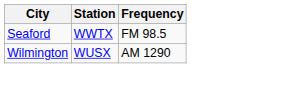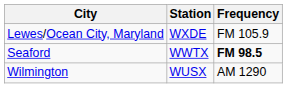+ row: (86, 33)
(144, 33) normal -> (240, 53) bold
